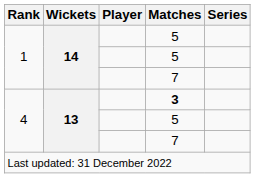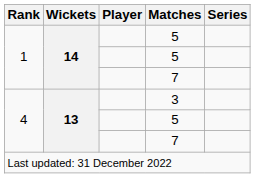(175, 99) bold -> (175, 99) normal
